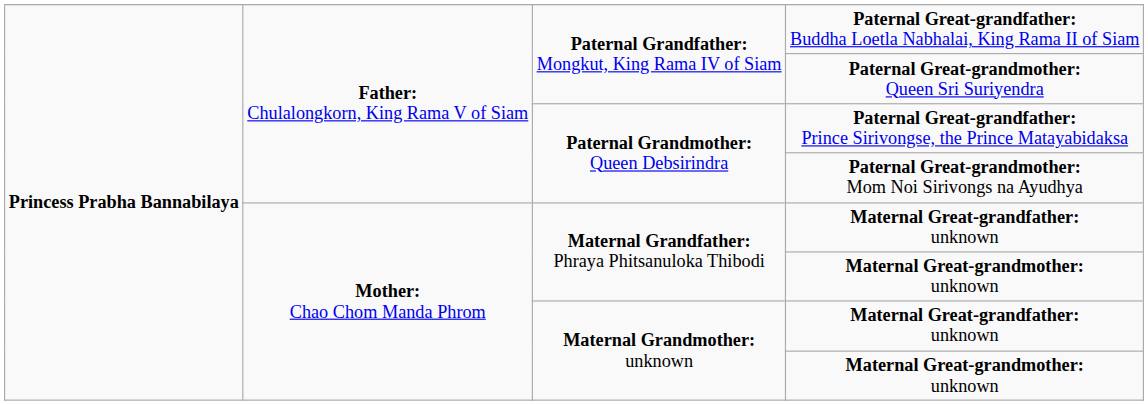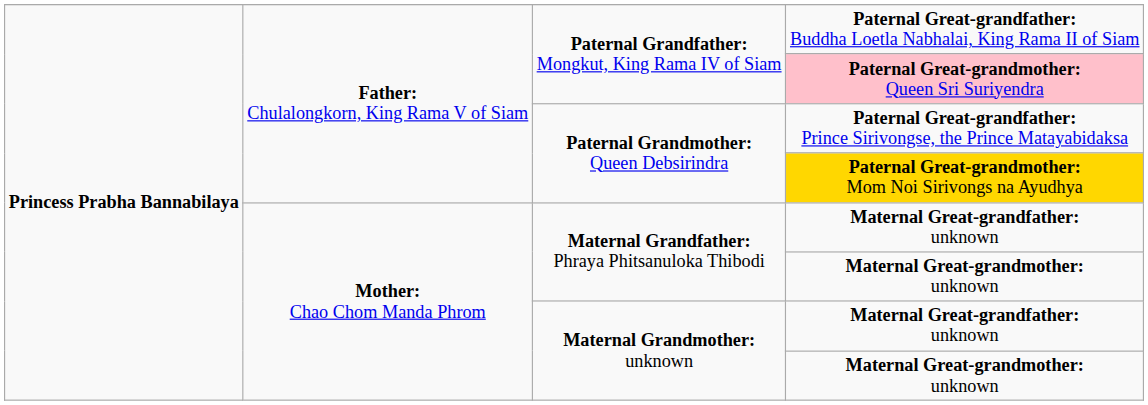(965, 78) no background -> (965, 78) pink background
(965, 177) no background -> (965, 177) gold background
